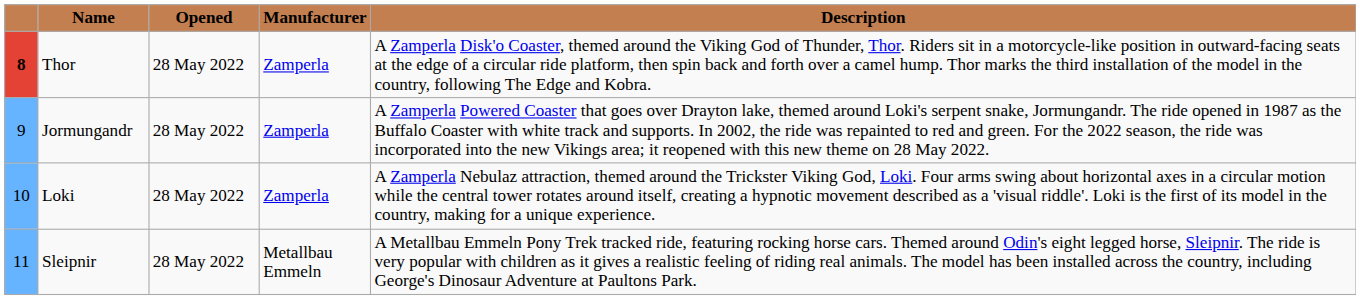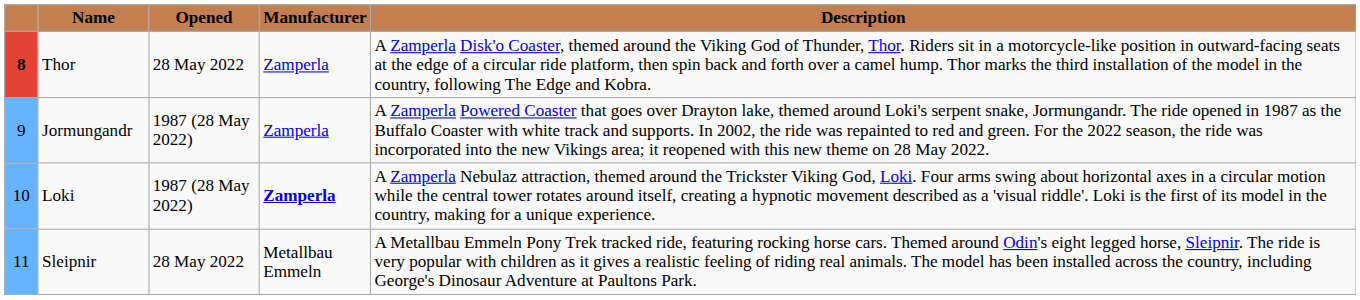(198, 130) 28 May 2022 -> (201, 130) 1987 (28 May 2022)
(198, 195) 28 May 2022 -> (201, 195) 1987 (28 May 2022)
(296, 195) normal -> (299, 195) bold
